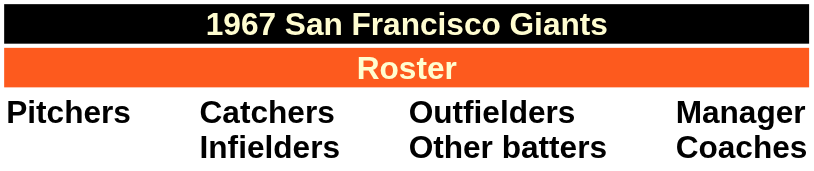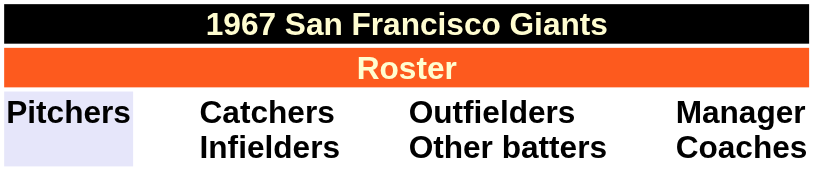(69, 111) no background -> (69, 111) lavender background
